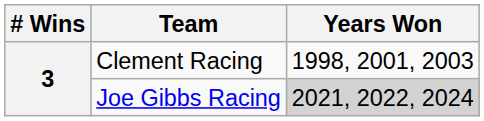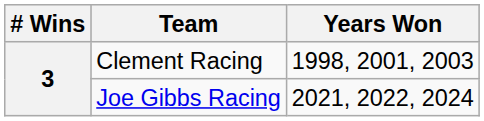(383, 98) lightgrey background -> (383, 98) no background
